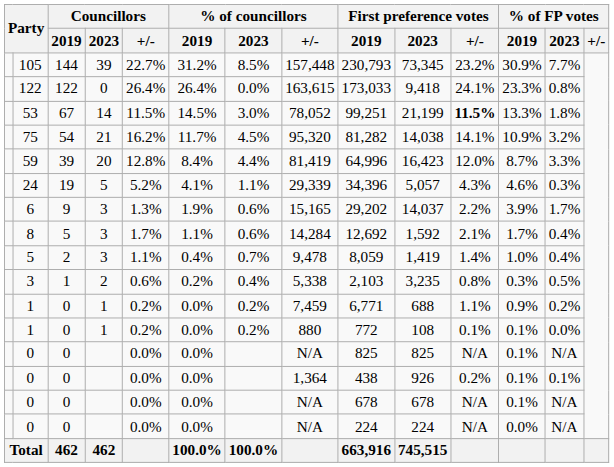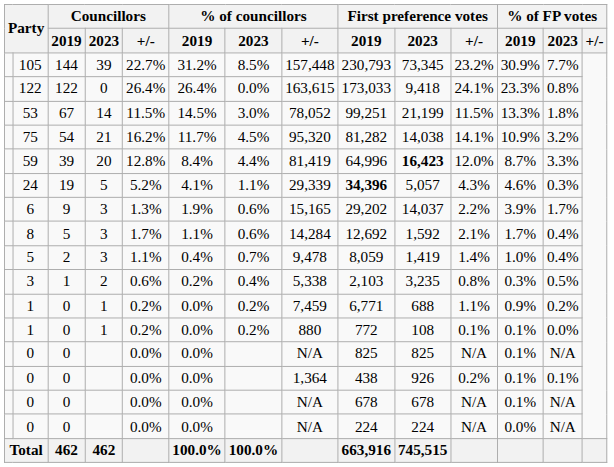(475, 112) bold -> (474, 112) normal
(423, 161) normal -> (423, 161) bold
(366, 185) normal -> (366, 185) bold
